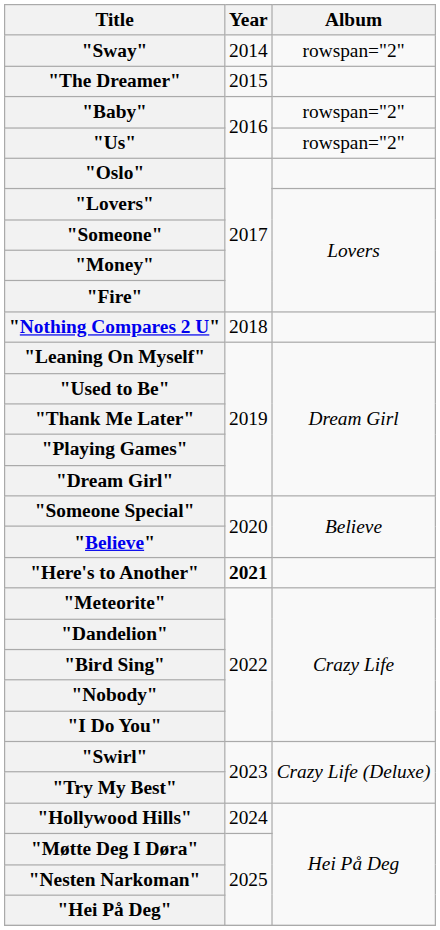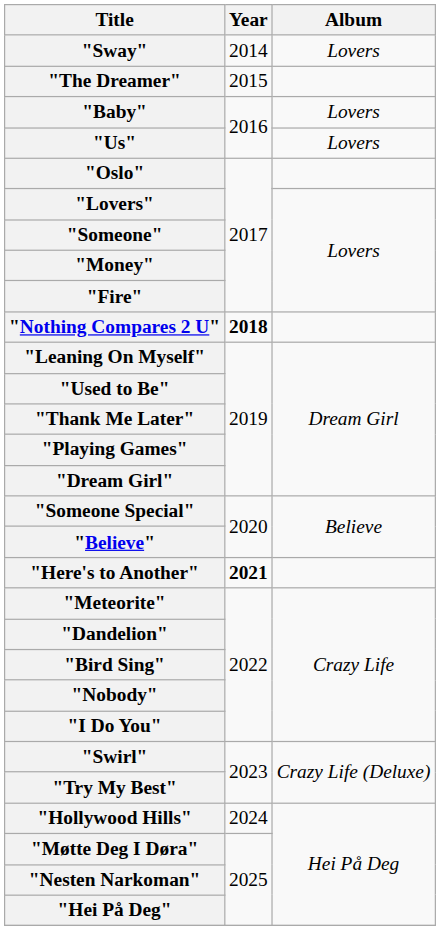(354, 50) rowspan="2" -> (354, 50) Lovers
(354, 111) rowspan="2" -> (354, 111) Lovers
(354, 142) rowspan="2" -> (354, 142) Lovers
(248, 326) normal -> (248, 326) bold
